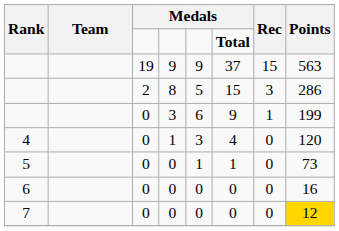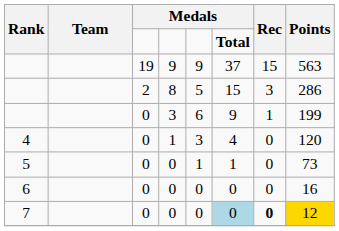(233, 213) no background -> (233, 213) lightblue background
(269, 213) normal -> (269, 213) bold
